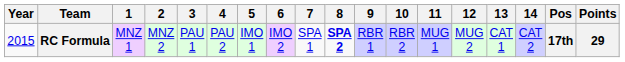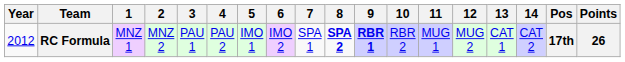(21, 40) 2015 -> (21, 40) 2012
(370, 40) normal -> (371, 40) bold
(598, 40) 29 -> (598, 40) 26
